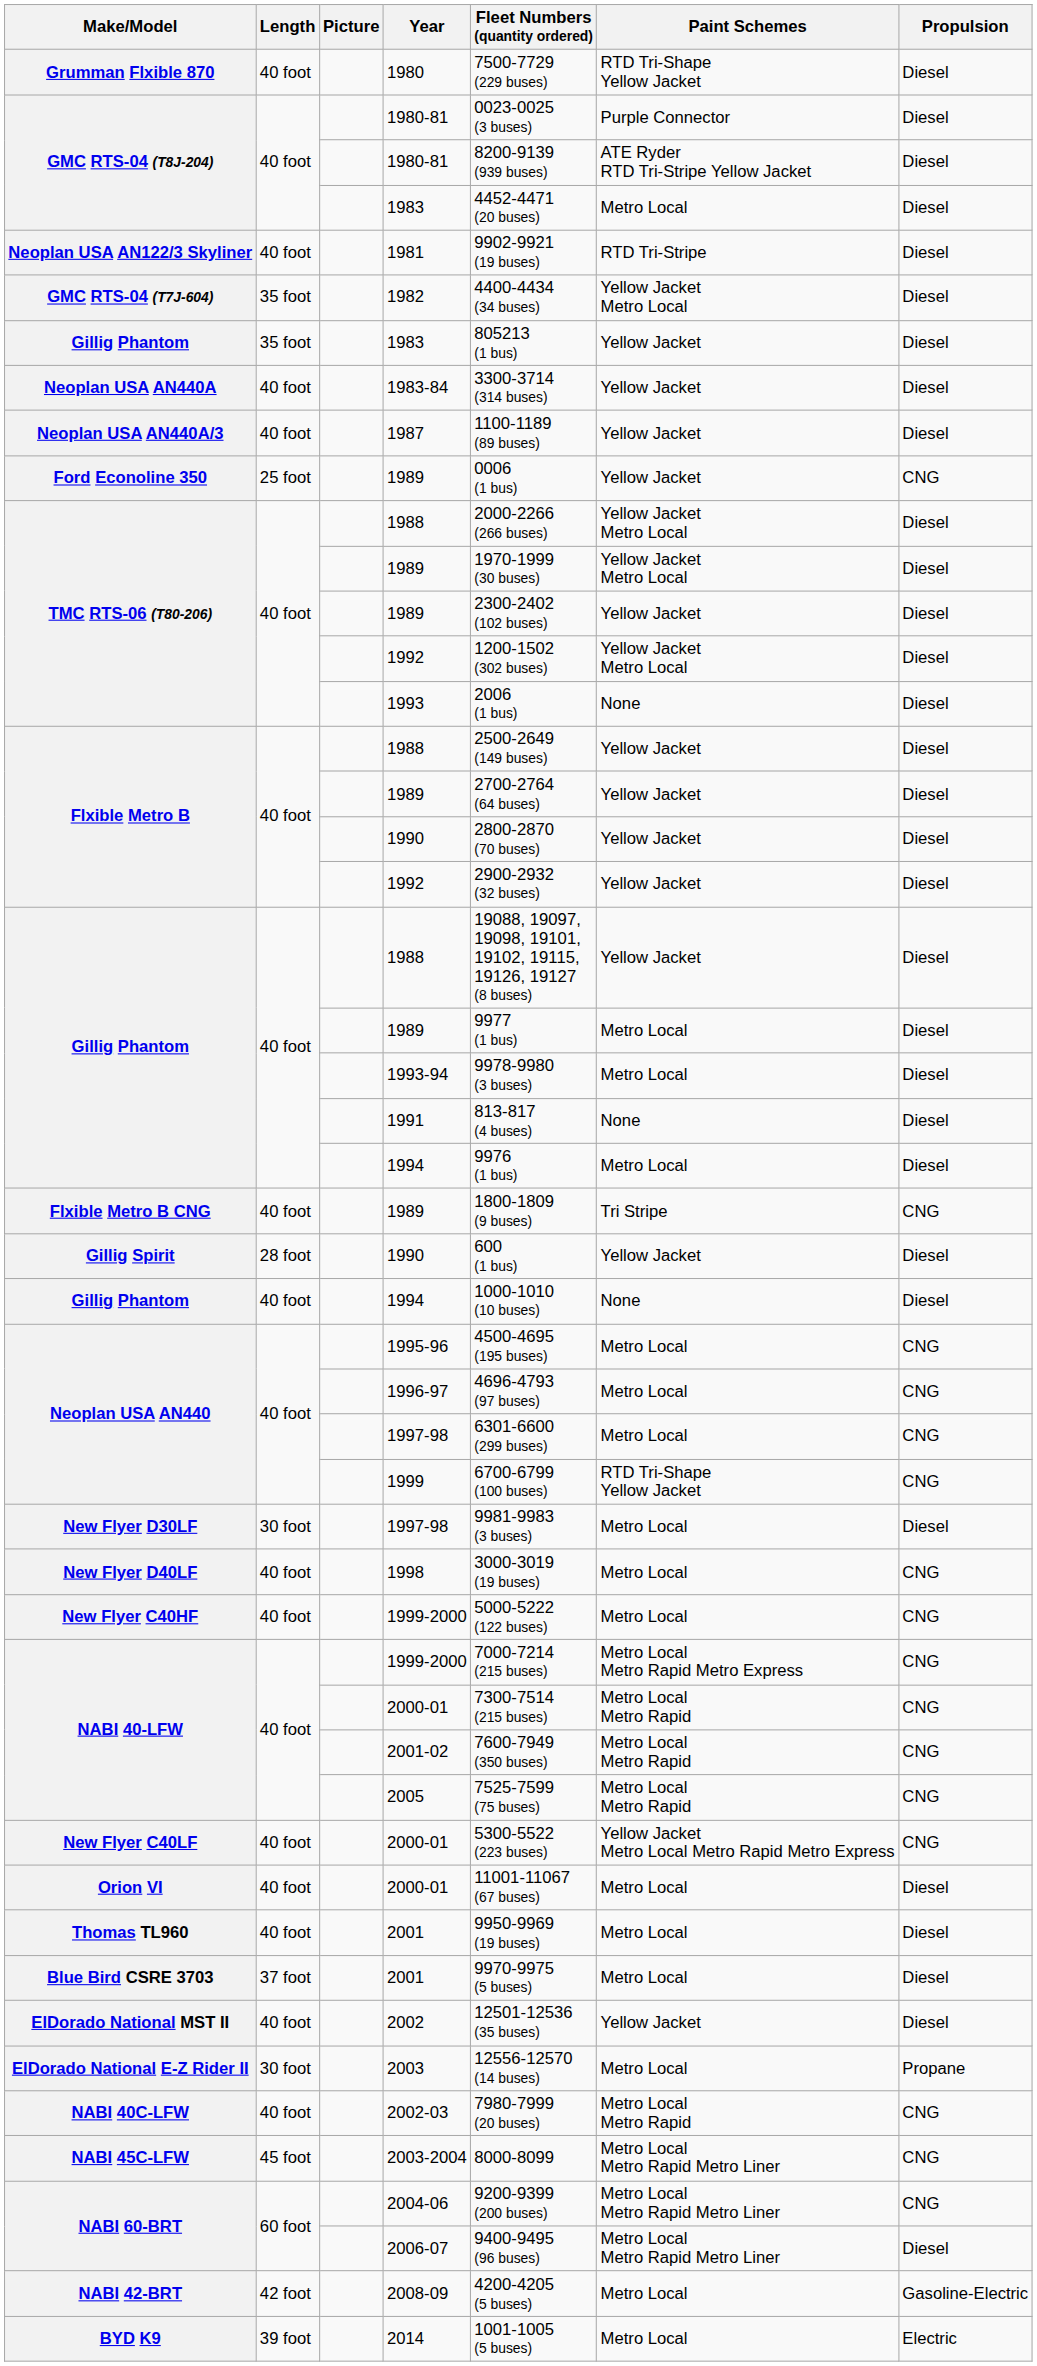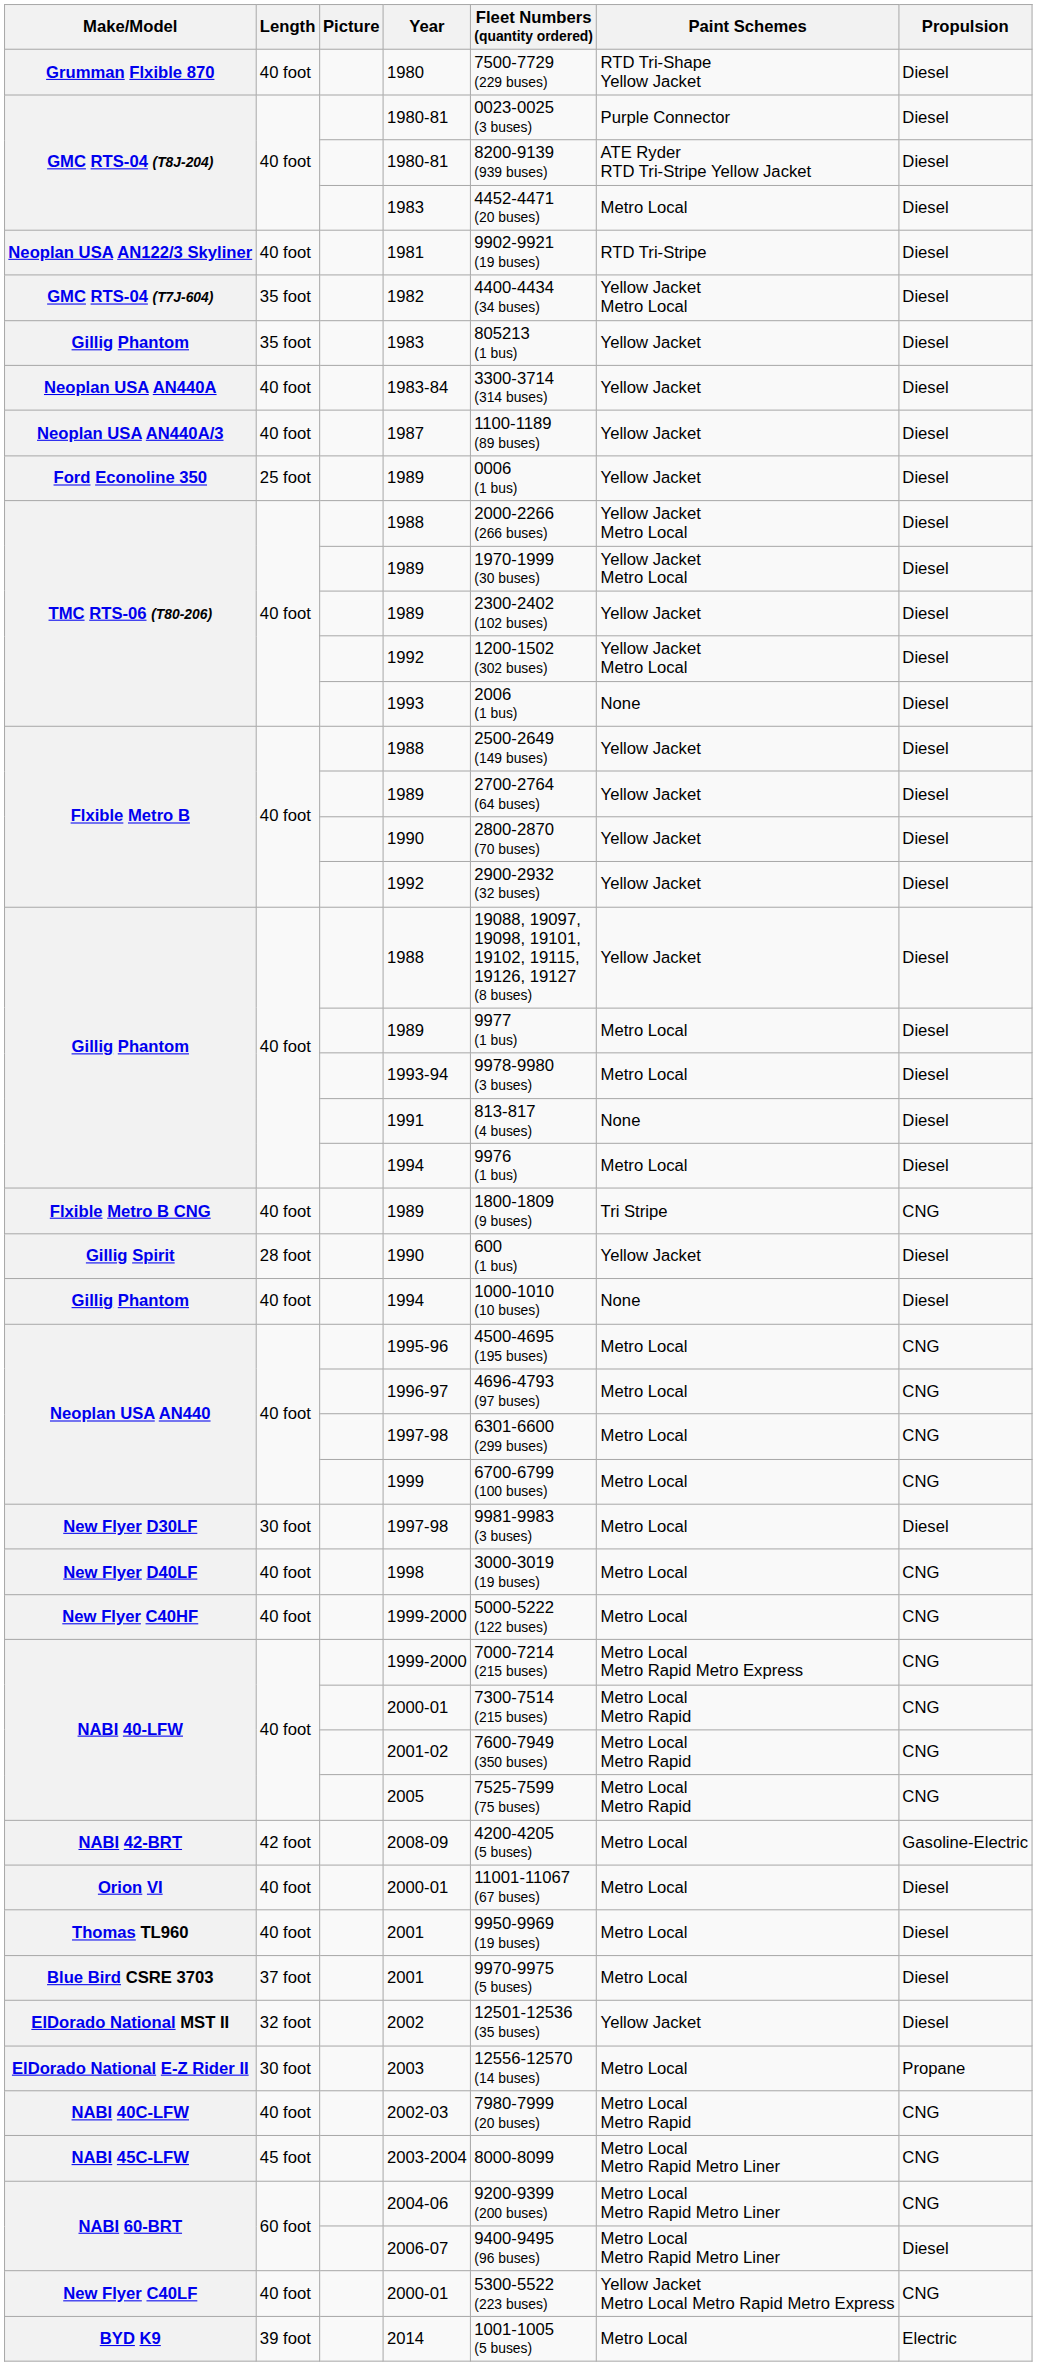(921, 478) CNG -> (925, 478) Diesel
(656, 1481) RTD Tri-Shape Yellow Jacket -> (644, 1481) Metro Local
rows swapped: (130, 1842) <-> (130, 2293)
(285, 2022) 40 foot -> (285, 2022) 32 foot
